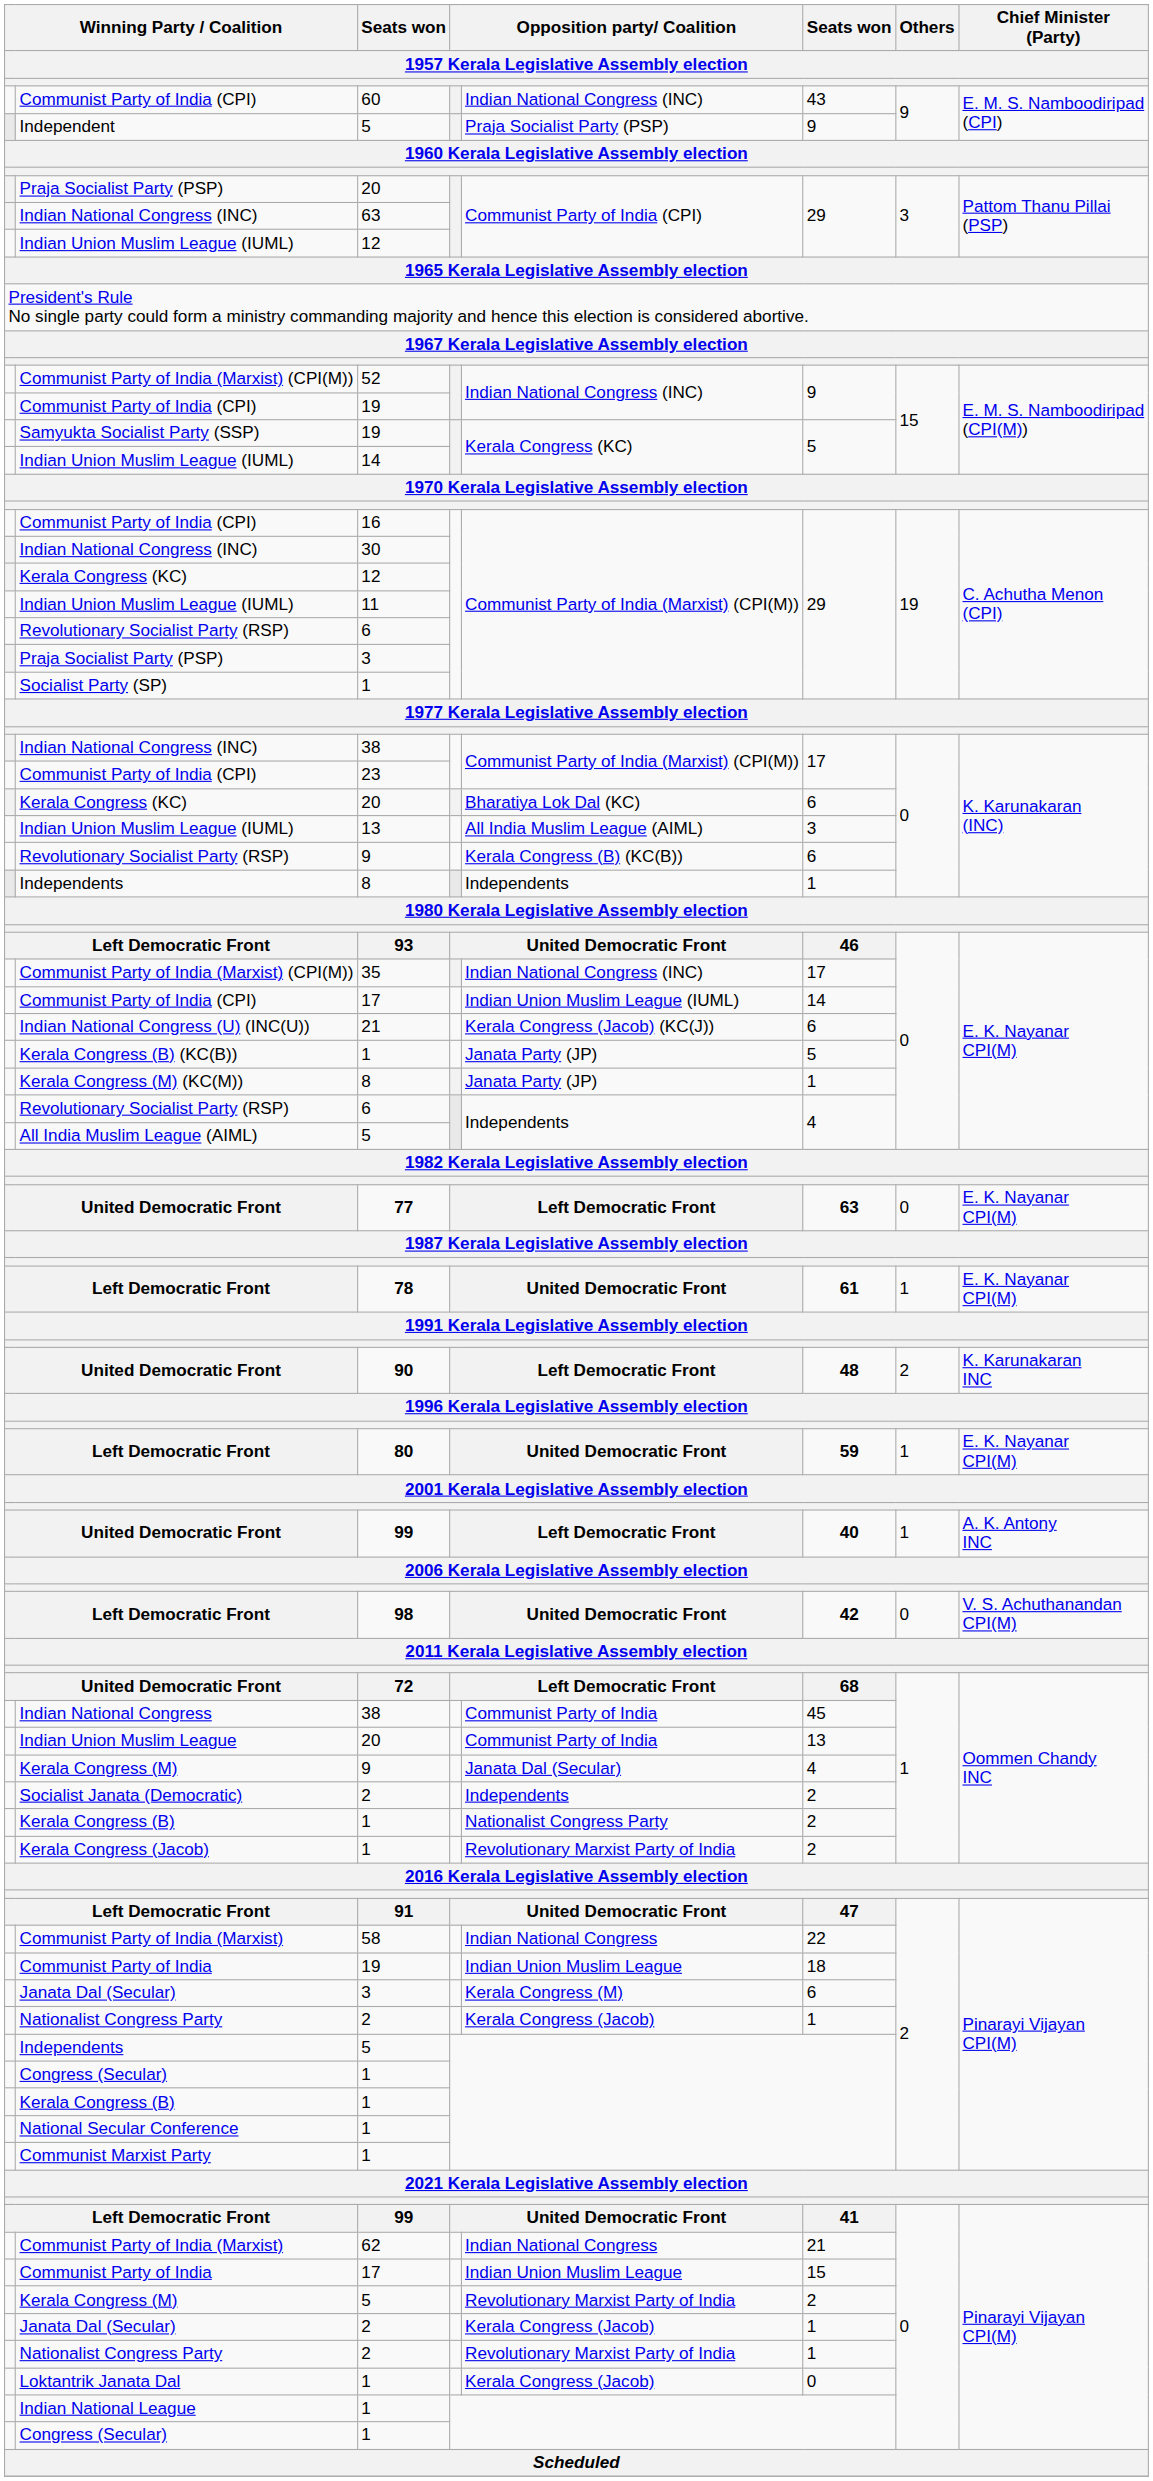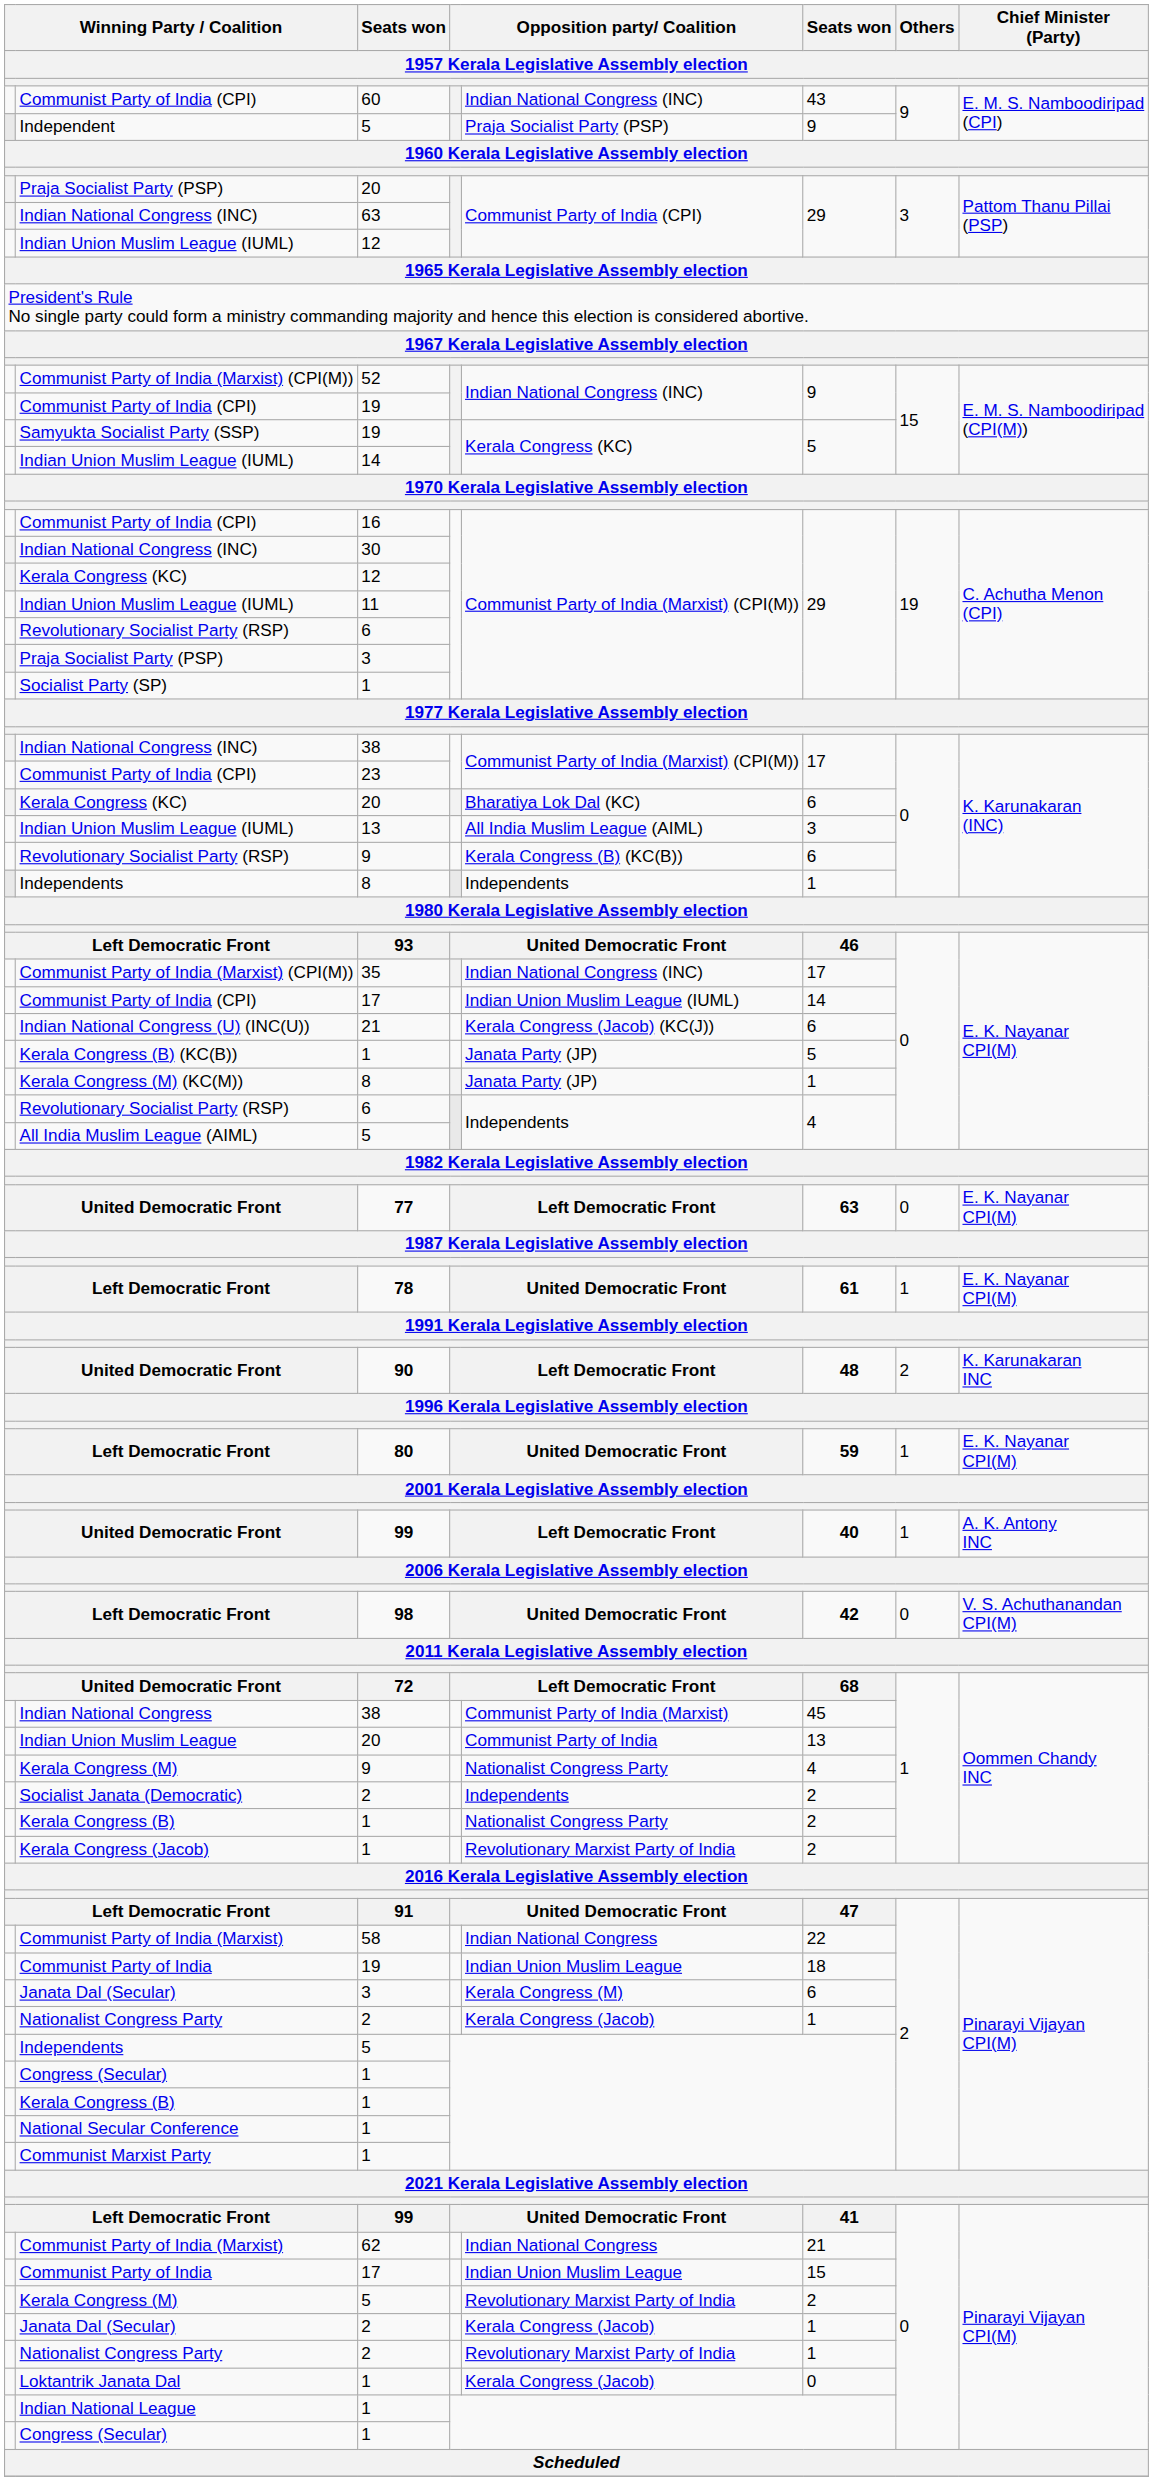(561, 1713) Communist Party of India -> (597, 1713) Communist Party of India (Marxist)
(543, 1768) Janata Dal (Secular) -> (566, 1768) Nationalist Congress Party
